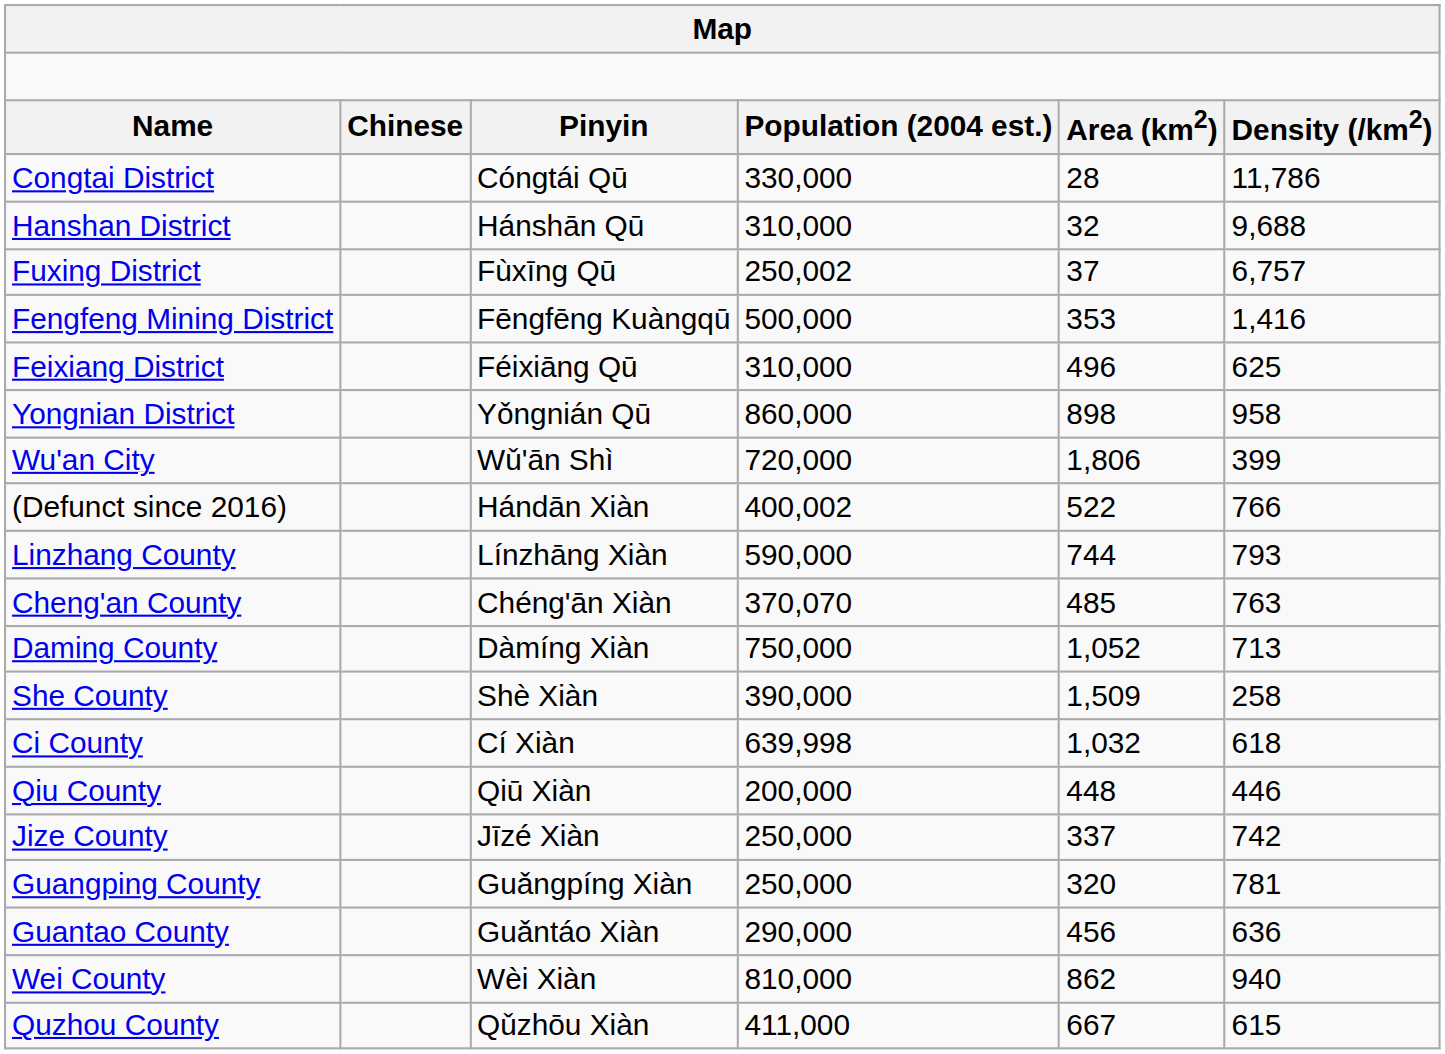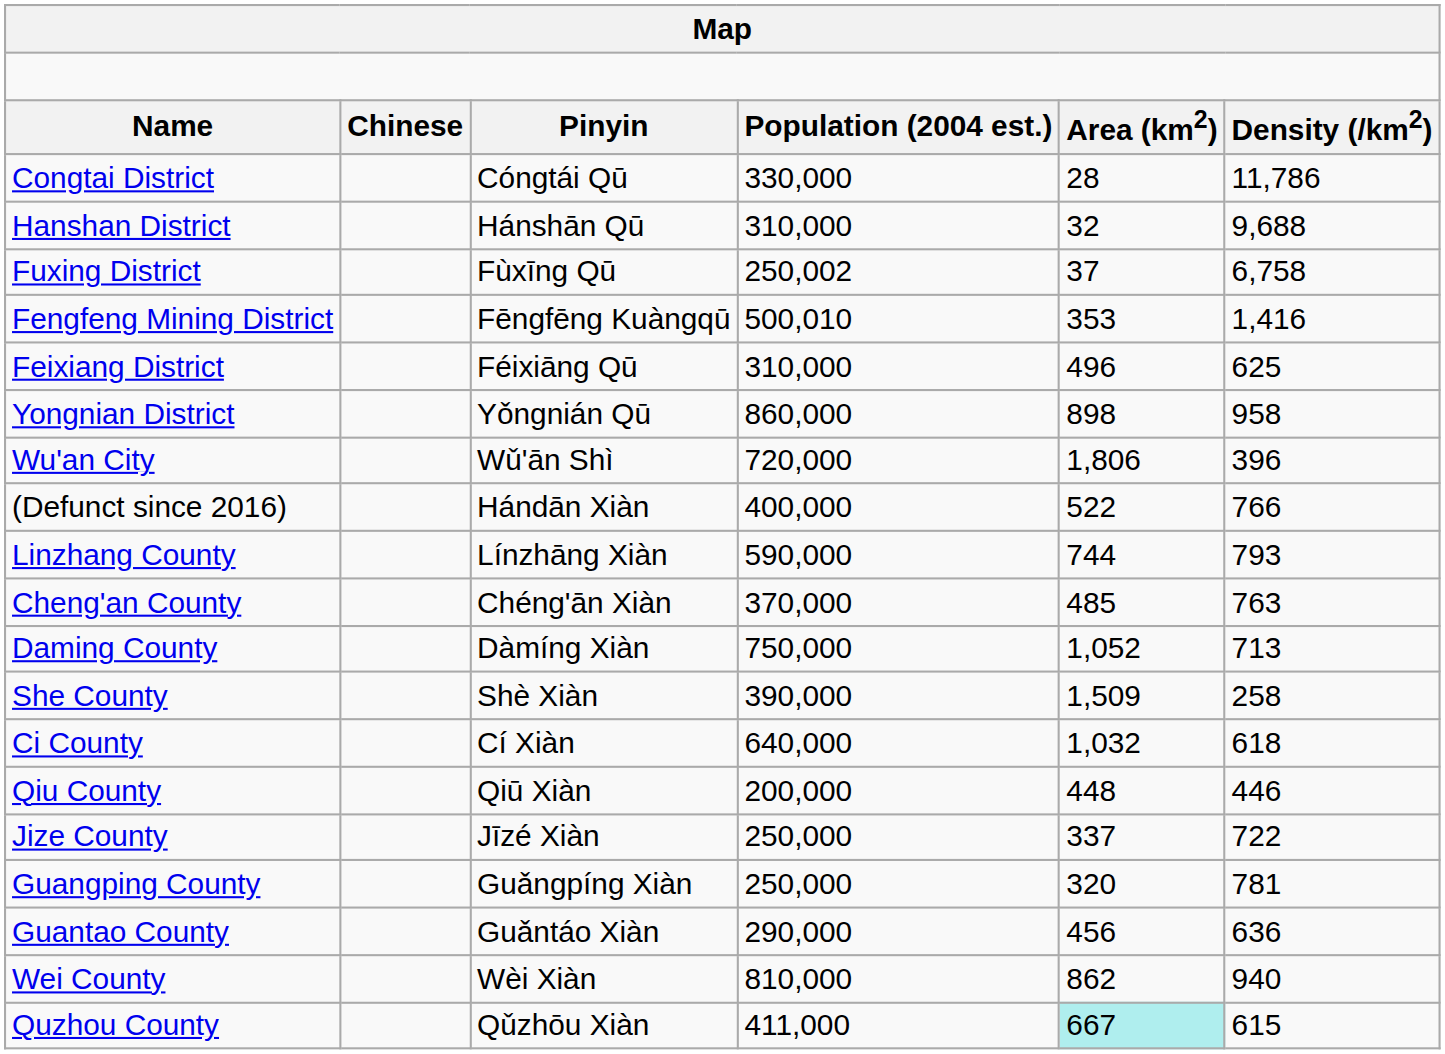(1269, 272) 6,757 -> (1269, 272) 6,758
(798, 319) 500,000 -> (798, 319) 500,010
(1256, 461) 399 -> (1256, 461) 396
(798, 508) 400,002 -> (798, 508) 400,000
(798, 602) 370,070 -> (798, 602) 370,000
(798, 743) 639,998 -> (798, 743) 640,000
(1256, 837) 742 -> (1256, 837) 722
(1091, 1026) no background -> (1091, 1026) paleturquoise background
